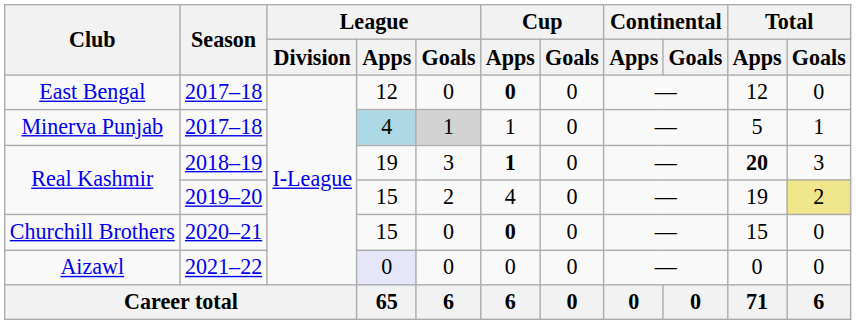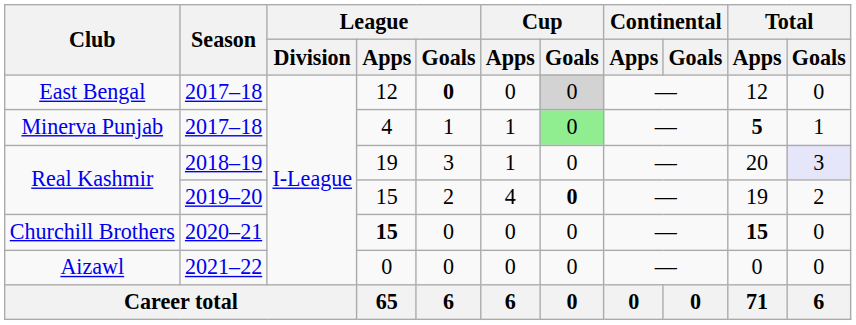(449, 92) normal -> (449, 92) bold
(510, 92) bold -> (510, 92) normal
(572, 92) no background -> (572, 92) lightgrey background
(387, 127) lightblue background -> (387, 127) no background
(449, 127) lightgrey background -> (449, 127) no background
(572, 127) no background -> (572, 127) lightgreen background
(757, 127) normal -> (757, 127) bold
(510, 162) bold -> (510, 162) normal
(757, 162) bold -> (757, 162) normal
(819, 162) no background -> (819, 162) lavender background
(572, 197) normal -> (572, 197) bold
(819, 197) khaki background -> (819, 197) no background
(387, 232) normal -> (387, 232) bold
(510, 232) bold -> (510, 232) normal
(757, 232) normal -> (757, 232) bold
(387, 267) lavender background -> (387, 267) no background
